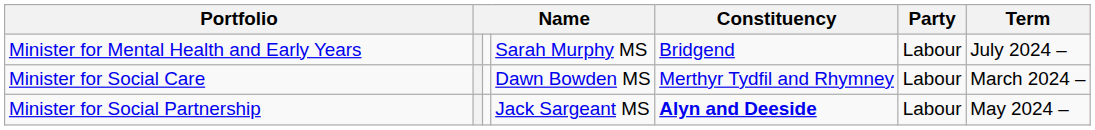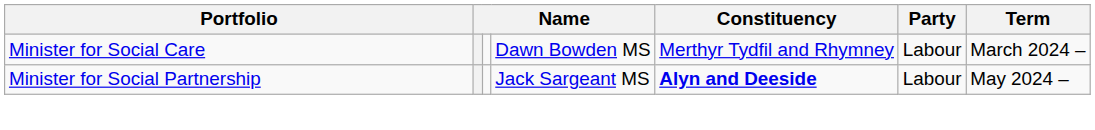- row: (185, 49)
